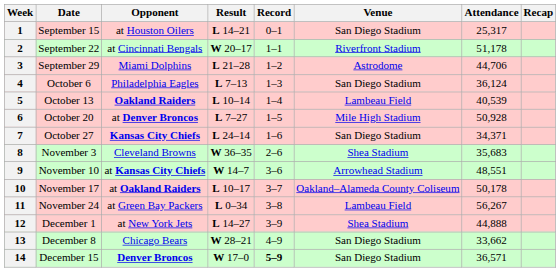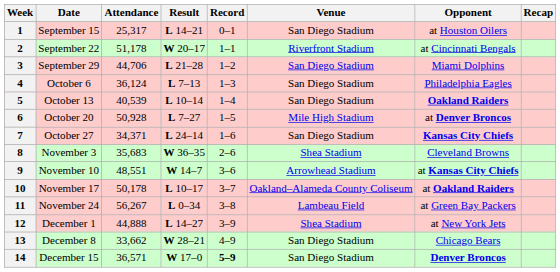columns swapped: (155, 13) <-> (492, 13)
(378, 65) Astrodome -> (331, 65) San Diego Stadium
(378, 100) Lambeau Field -> (331, 100) San Diego Stadium
